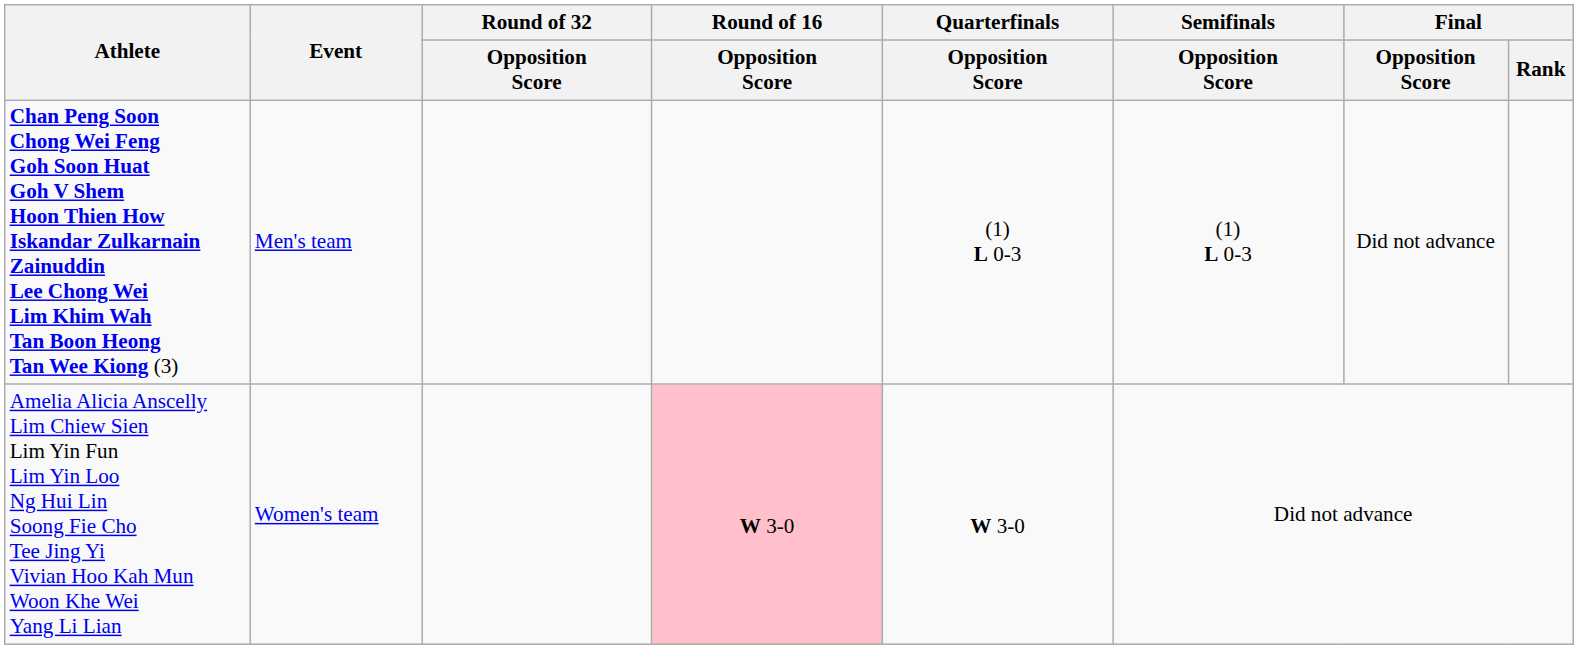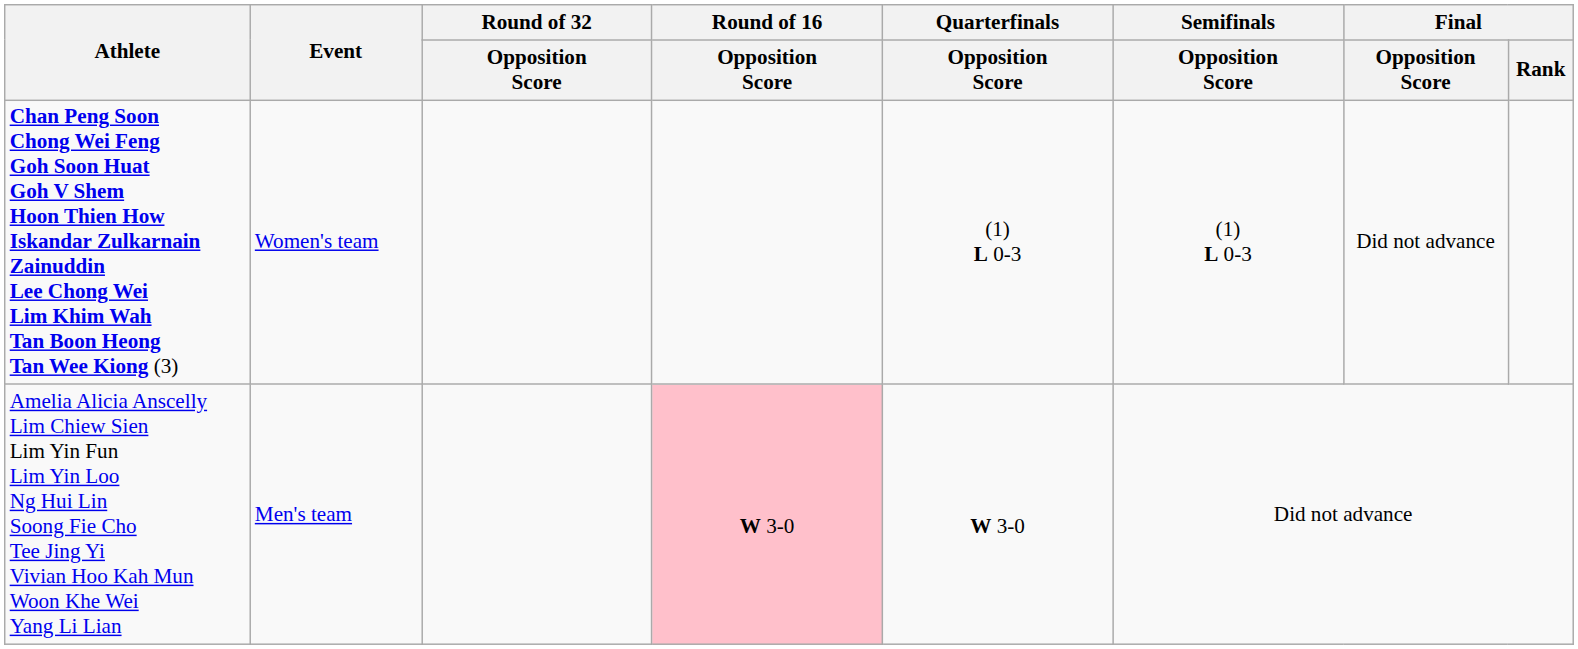(303, 242) Men's team -> (317, 242) Women's team
(317, 514) Women's team -> (303, 514) Men's team
